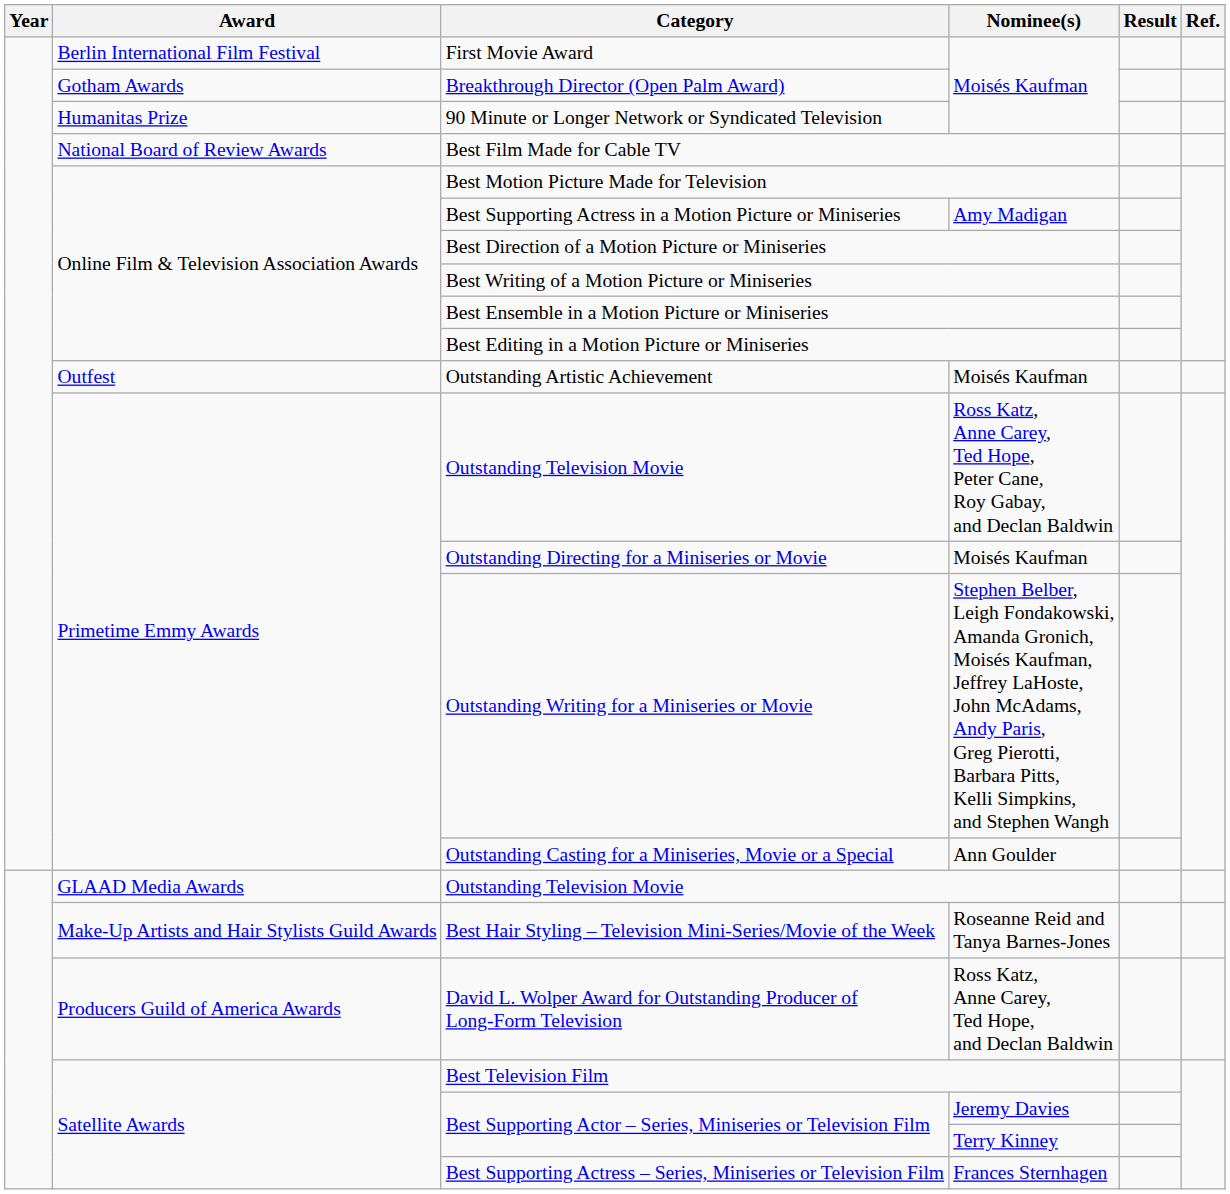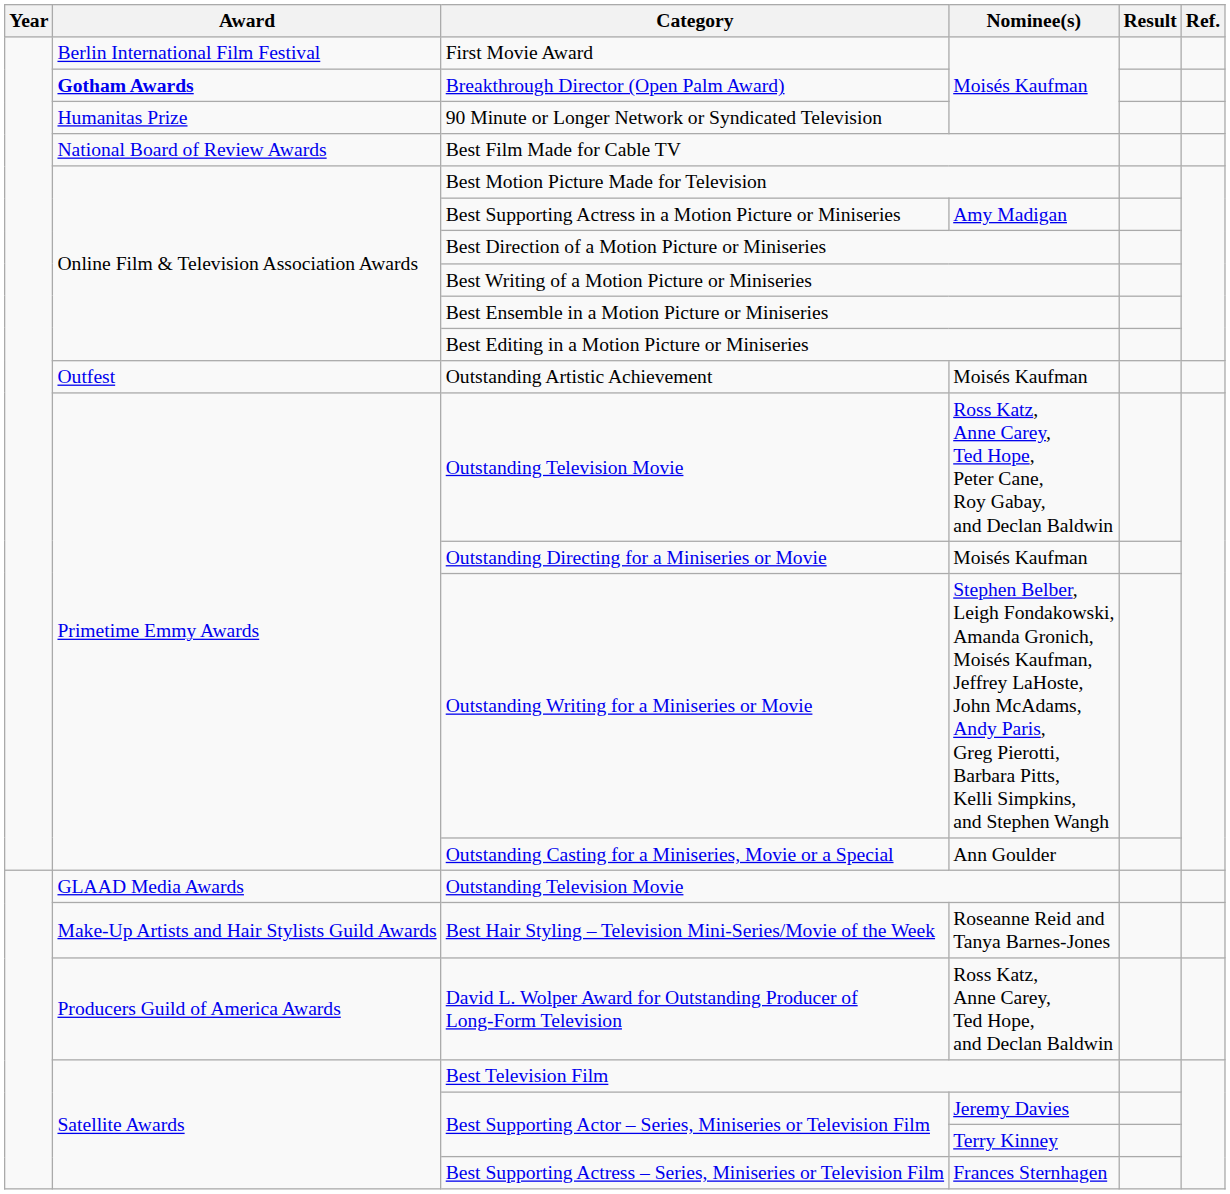(121, 85) normal -> (126, 85) bold
